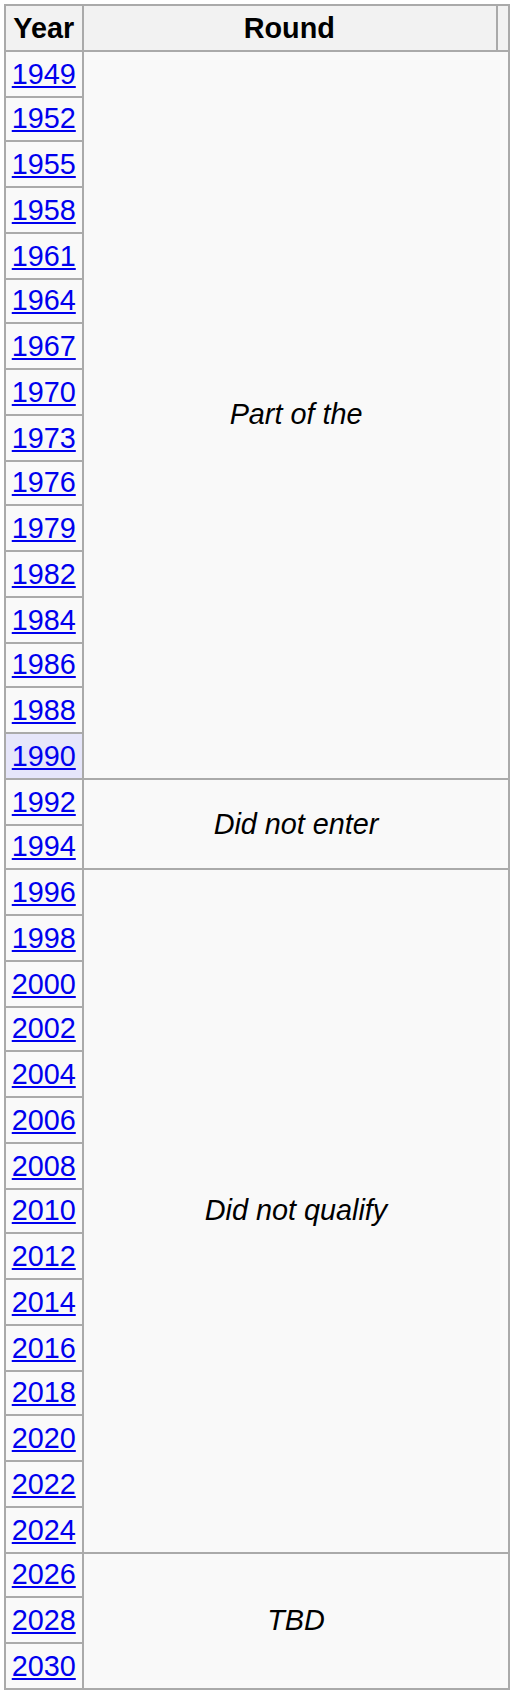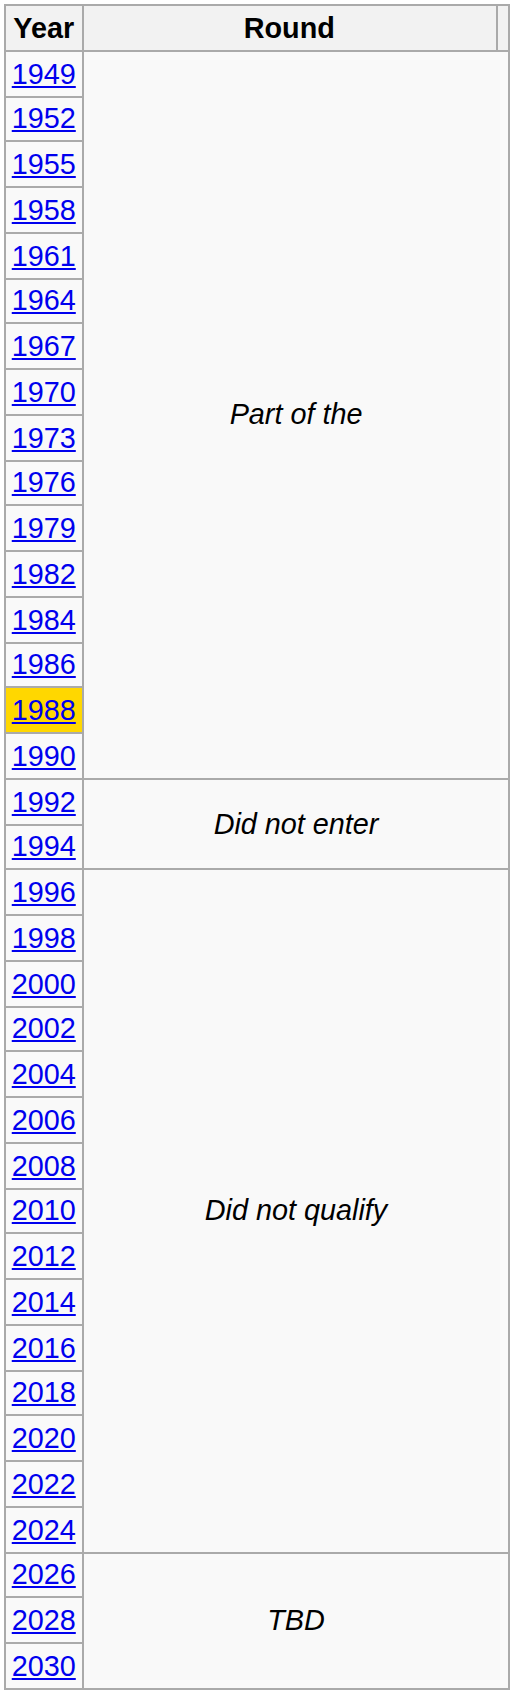(44, 711) no background -> (44, 711) gold background
(44, 756) lavender background -> (44, 756) no background
